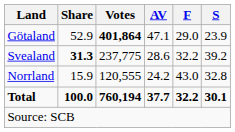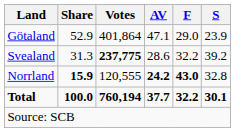(120, 35) bold -> (120, 35) normal
(82, 55) bold -> (82, 55) normal
(120, 55) normal -> (120, 55) bold
(82, 76) normal -> (82, 76) bold
(158, 76) normal -> (158, 76) bold
(187, 76) normal -> (187, 76) bold
